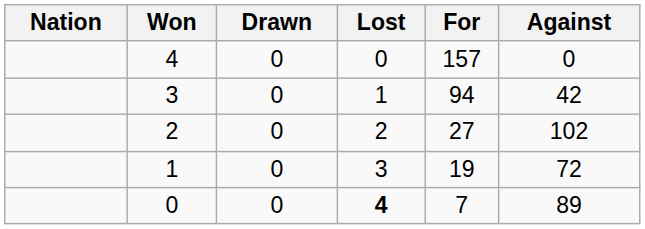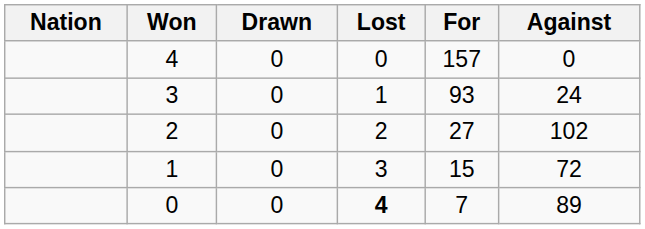(462, 95) 94 -> (462, 95) 93
(569, 95) 42 -> (569, 95) 24
(462, 168) 19 -> (462, 168) 15
